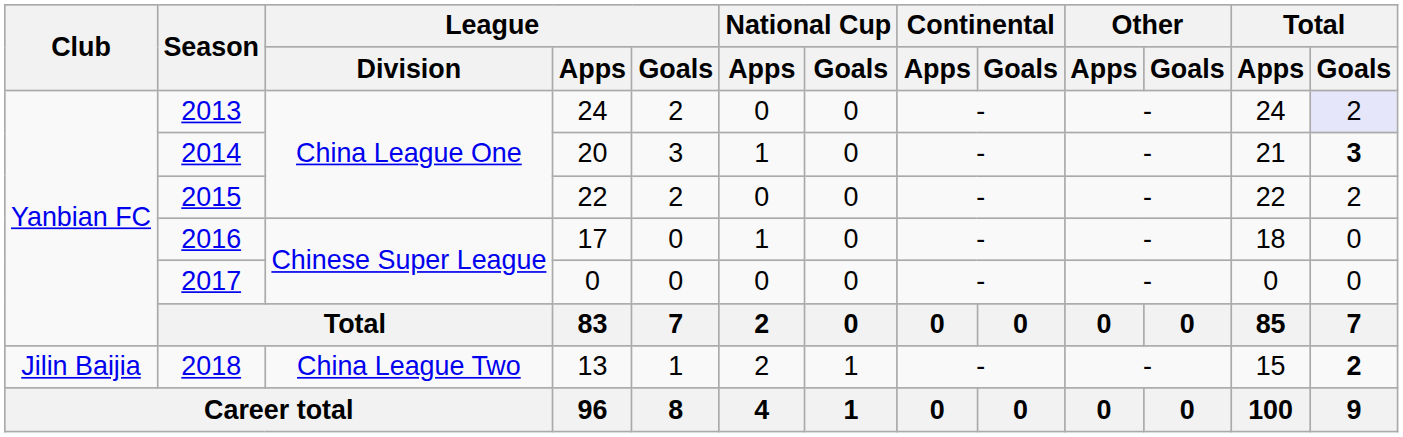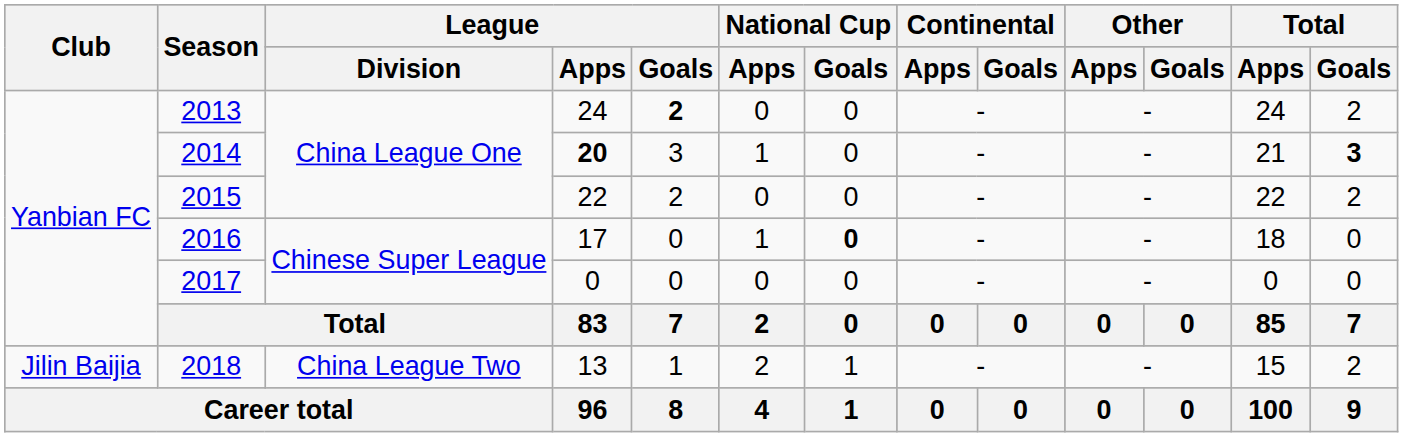(676, 111) normal -> (676, 111) bold
(1354, 111) lavender background -> (1354, 111) no background
(592, 153) normal -> (592, 153) bold
(851, 238) normal -> (851, 238) bold
(1354, 366) bold -> (1354, 366) normal
